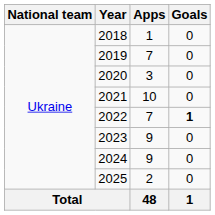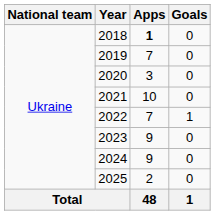(149, 35) normal -> (149, 35) bold
(190, 117) bold -> (190, 117) normal
